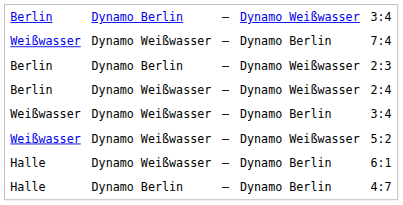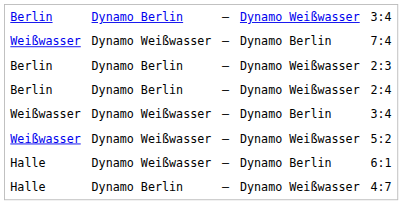(151, 90) Dynamo Weißwasser -> (137, 90) Dynamo Berlin
(286, 187) Dynamo Berlin -> (300, 187) Dynamo Weißwasser
